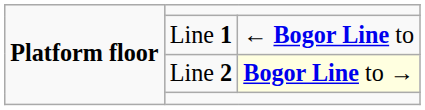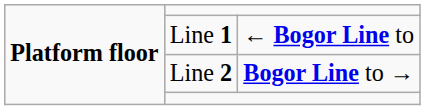(329, 73) lightyellow background -> (329, 73) no background
